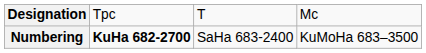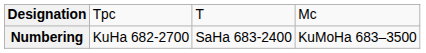(142, 37) bold -> (141, 37) normal
